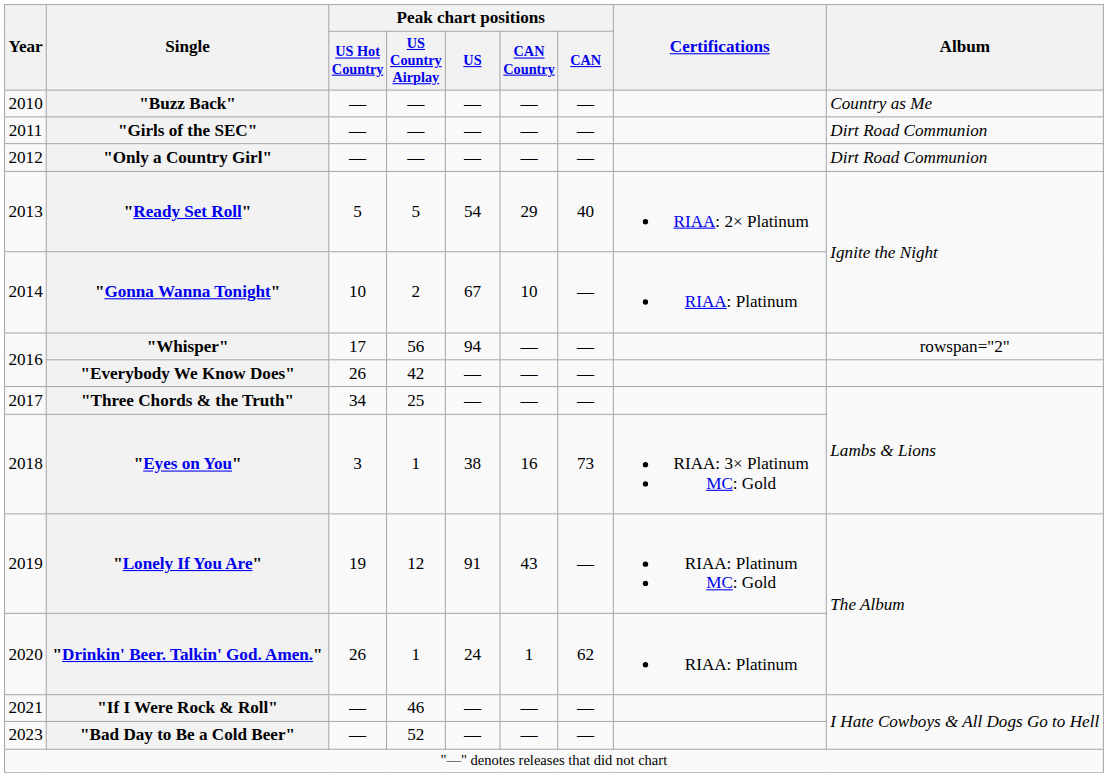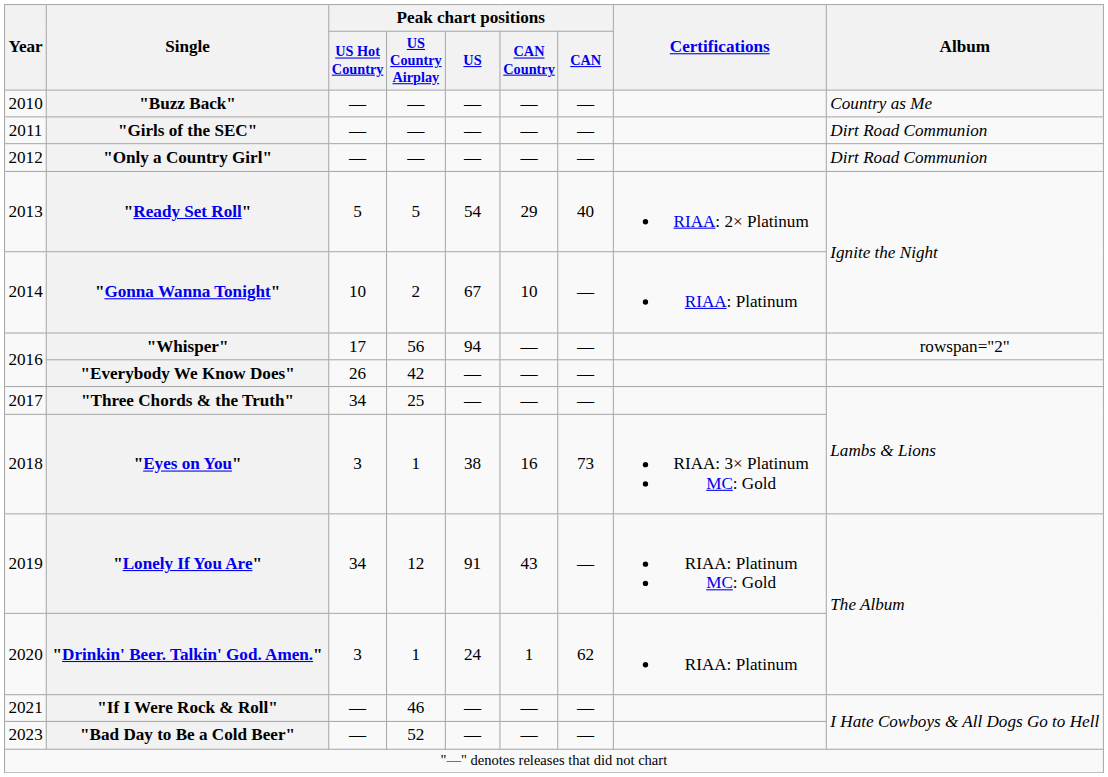(358, 563) 19 -> (358, 563) 34
(358, 654) 26 -> (358, 654) 3
